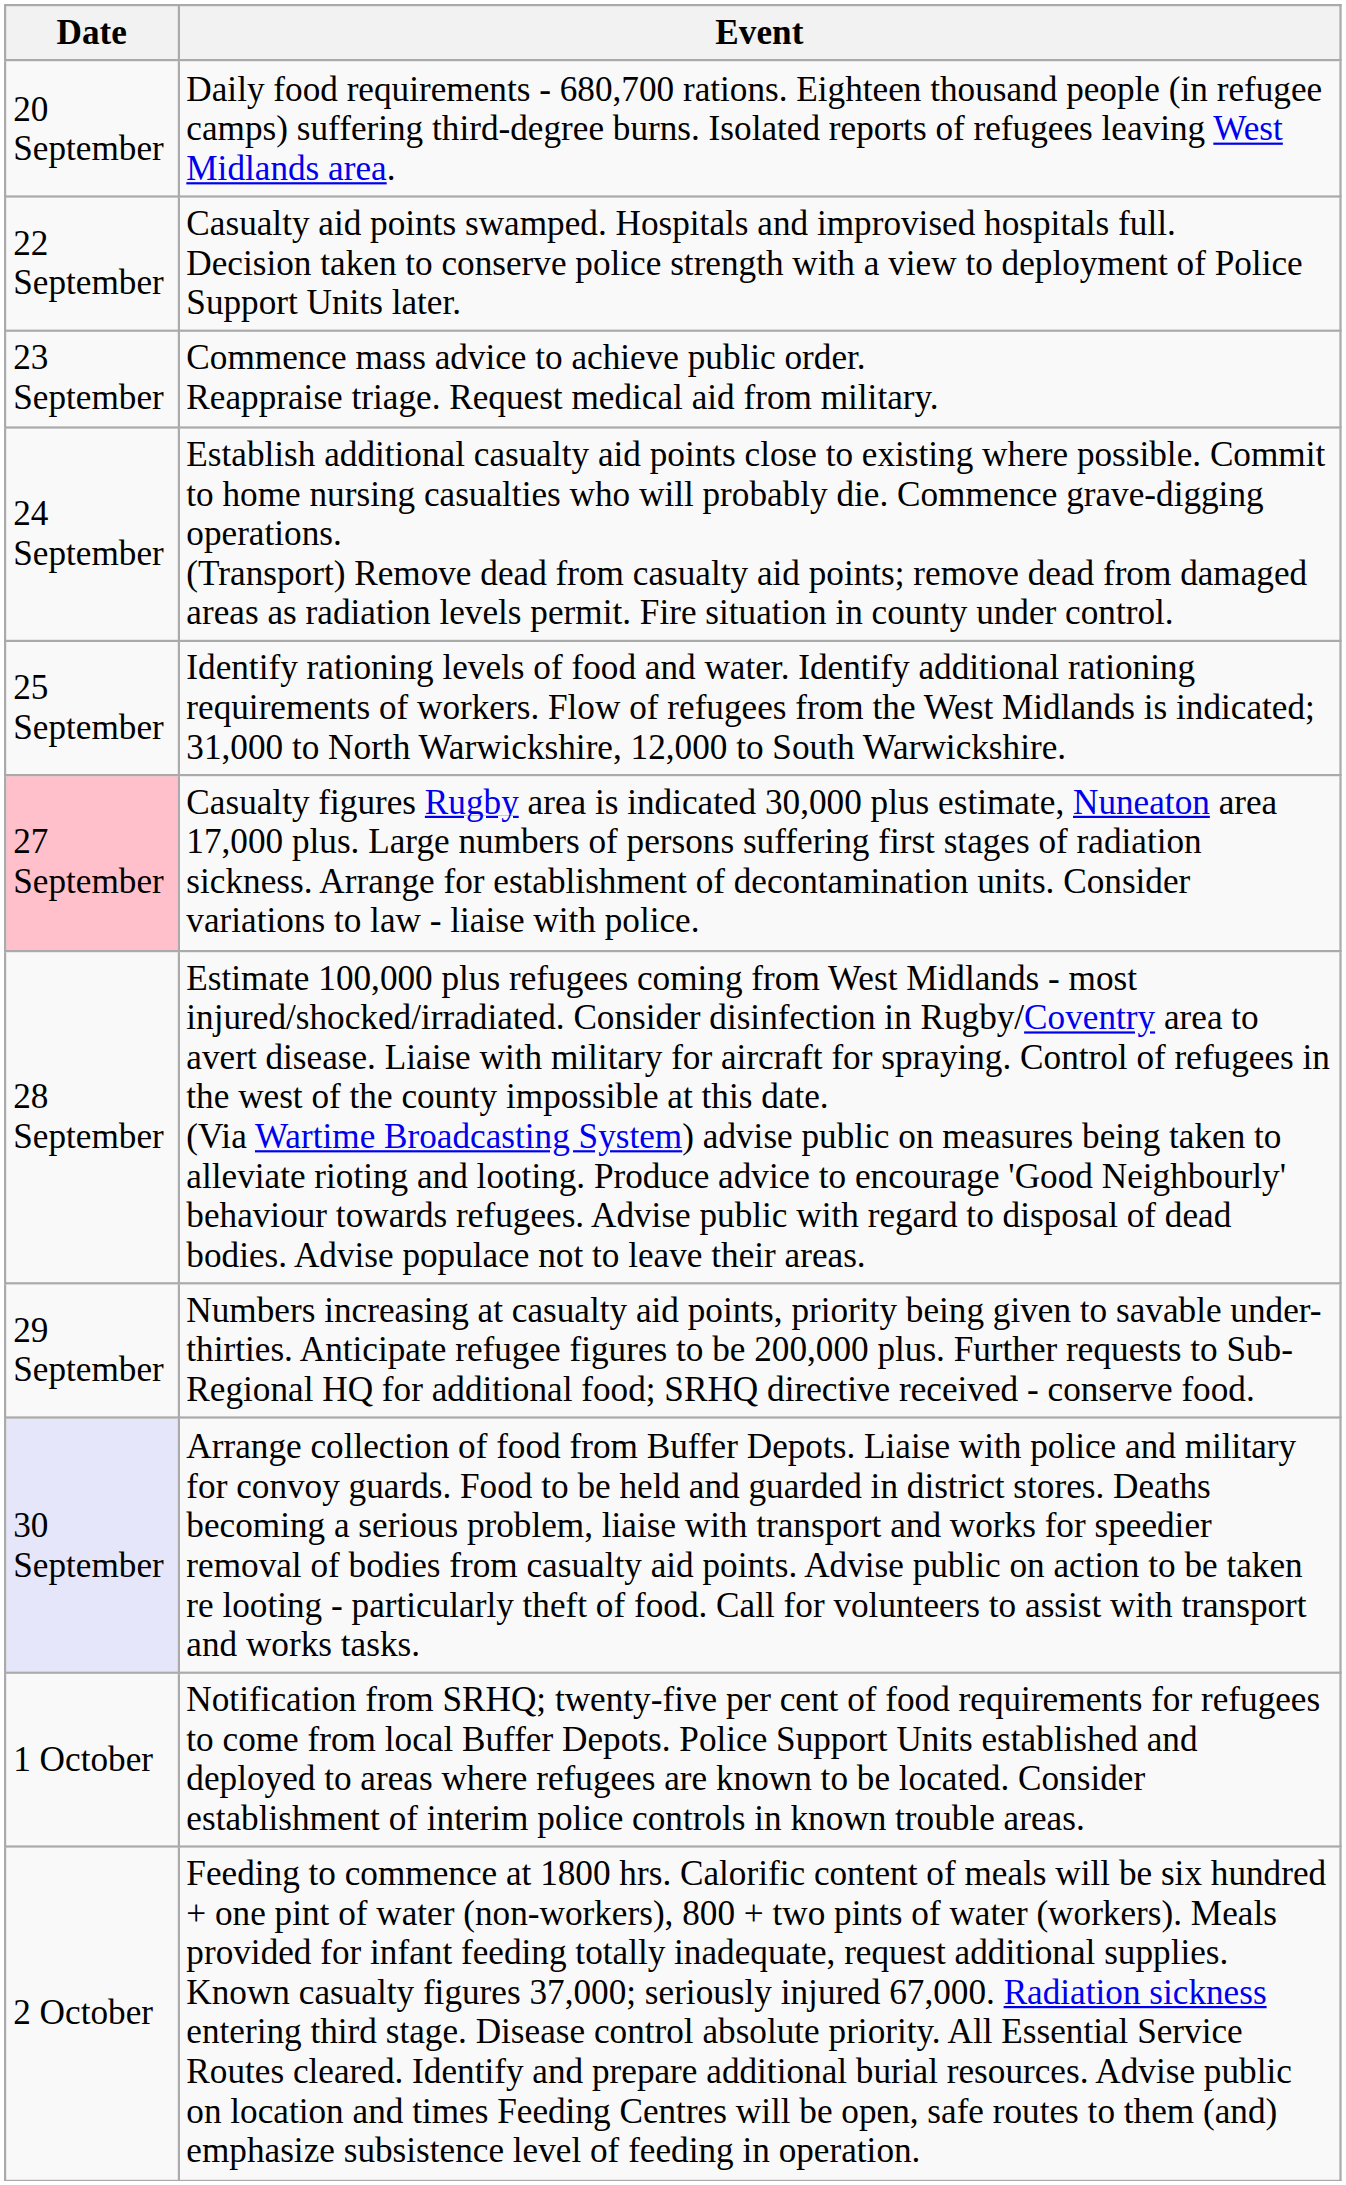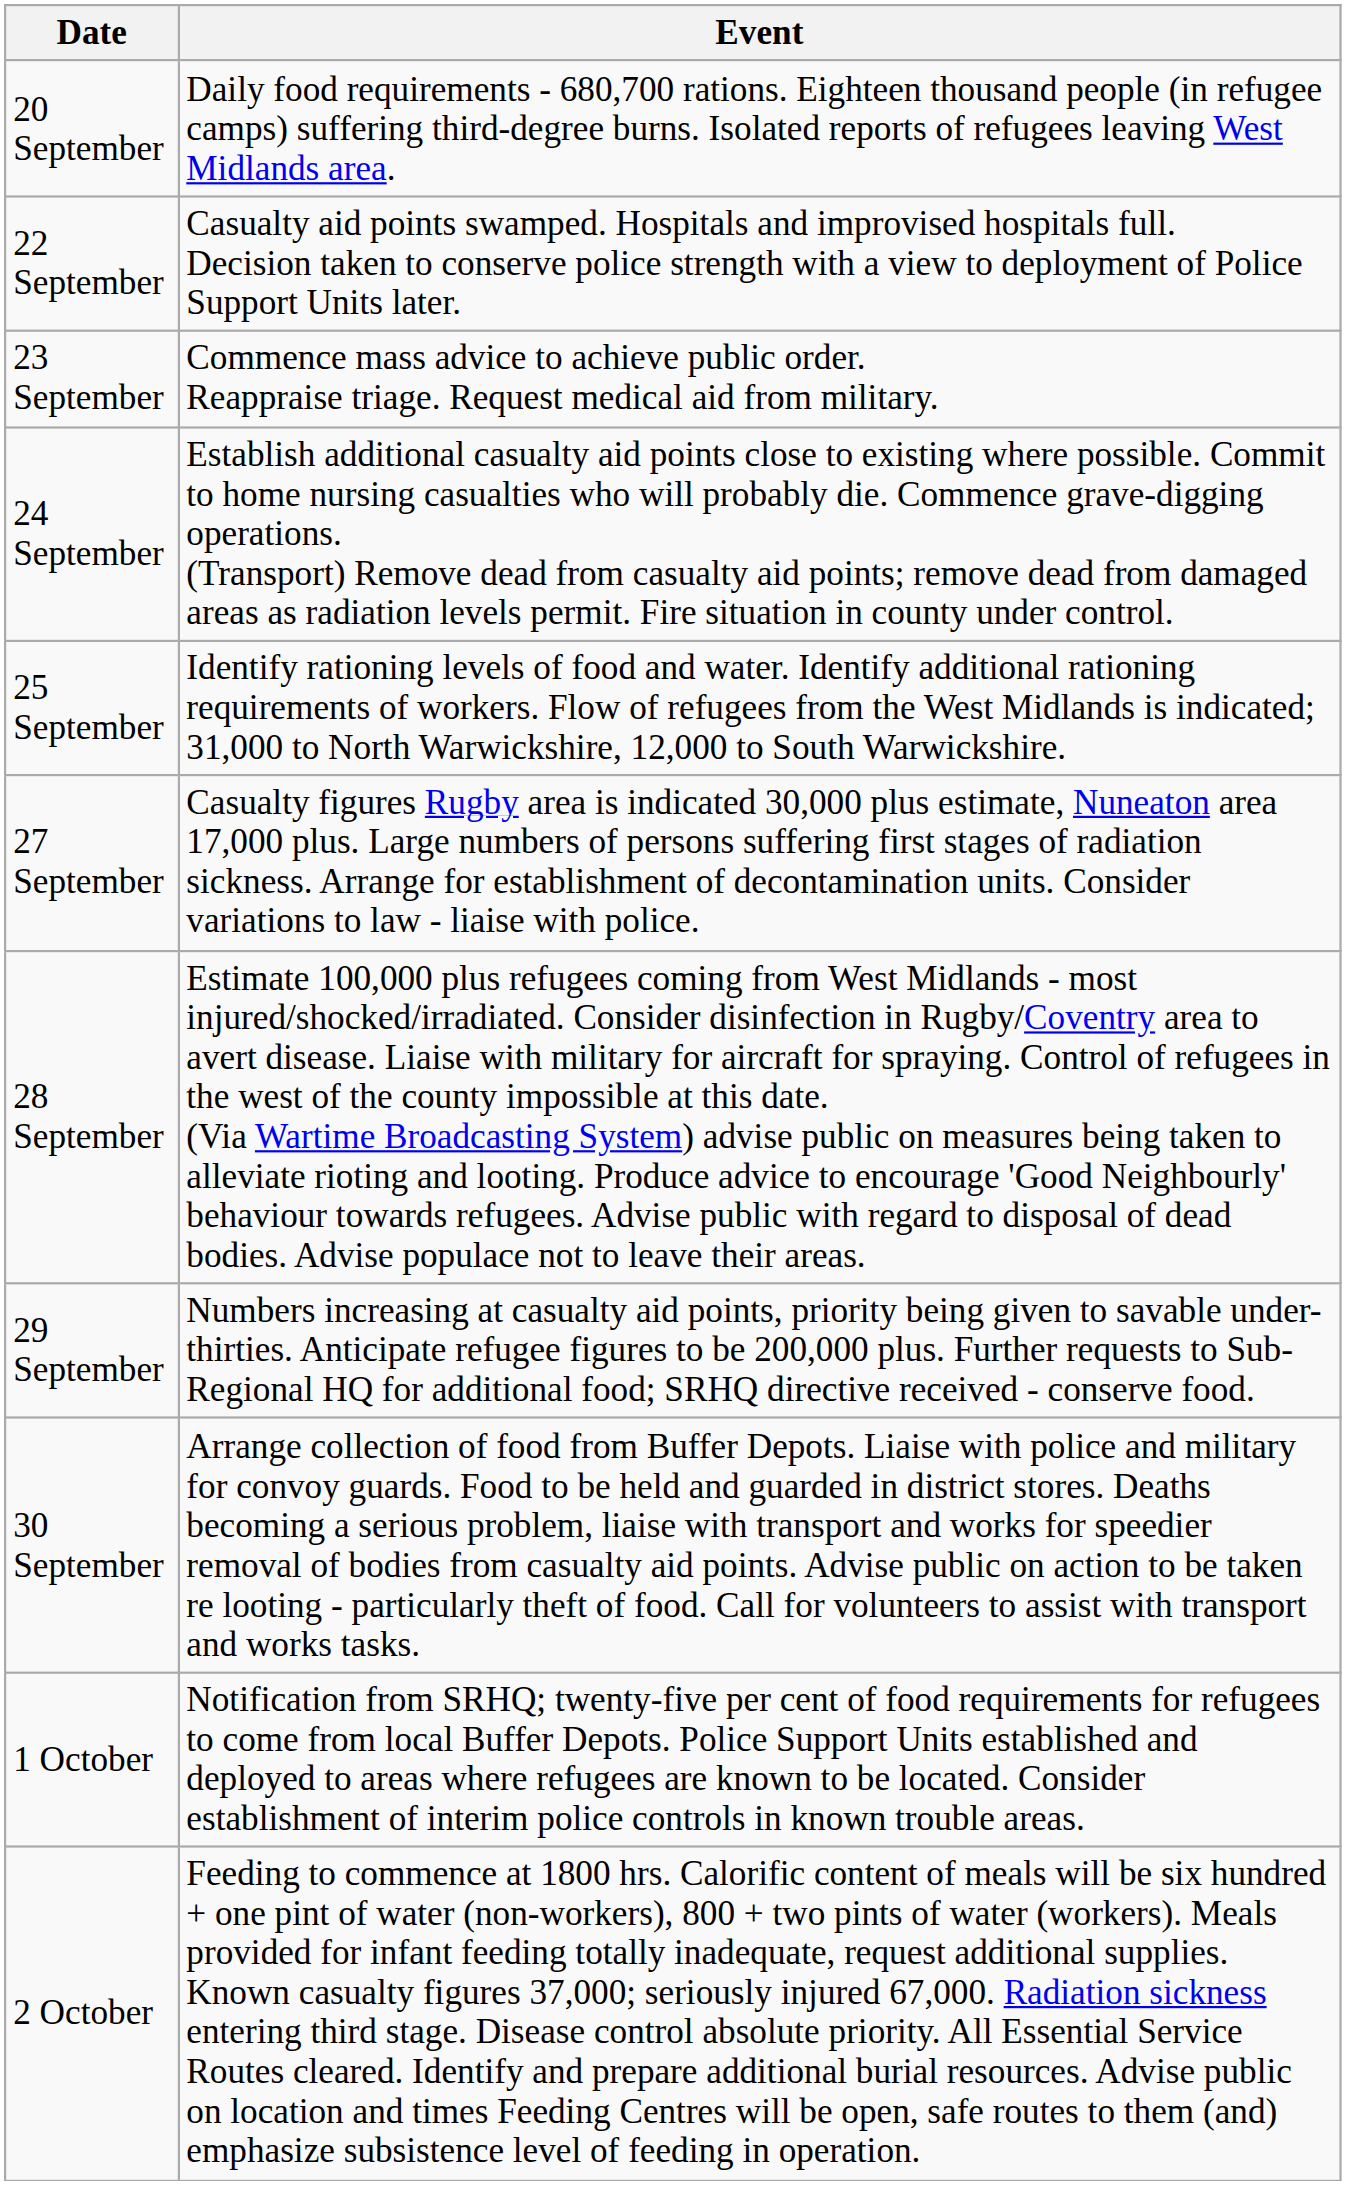(88, 862) pink background -> (88, 862) no background
(88, 1544) lavender background -> (88, 1544) no background
